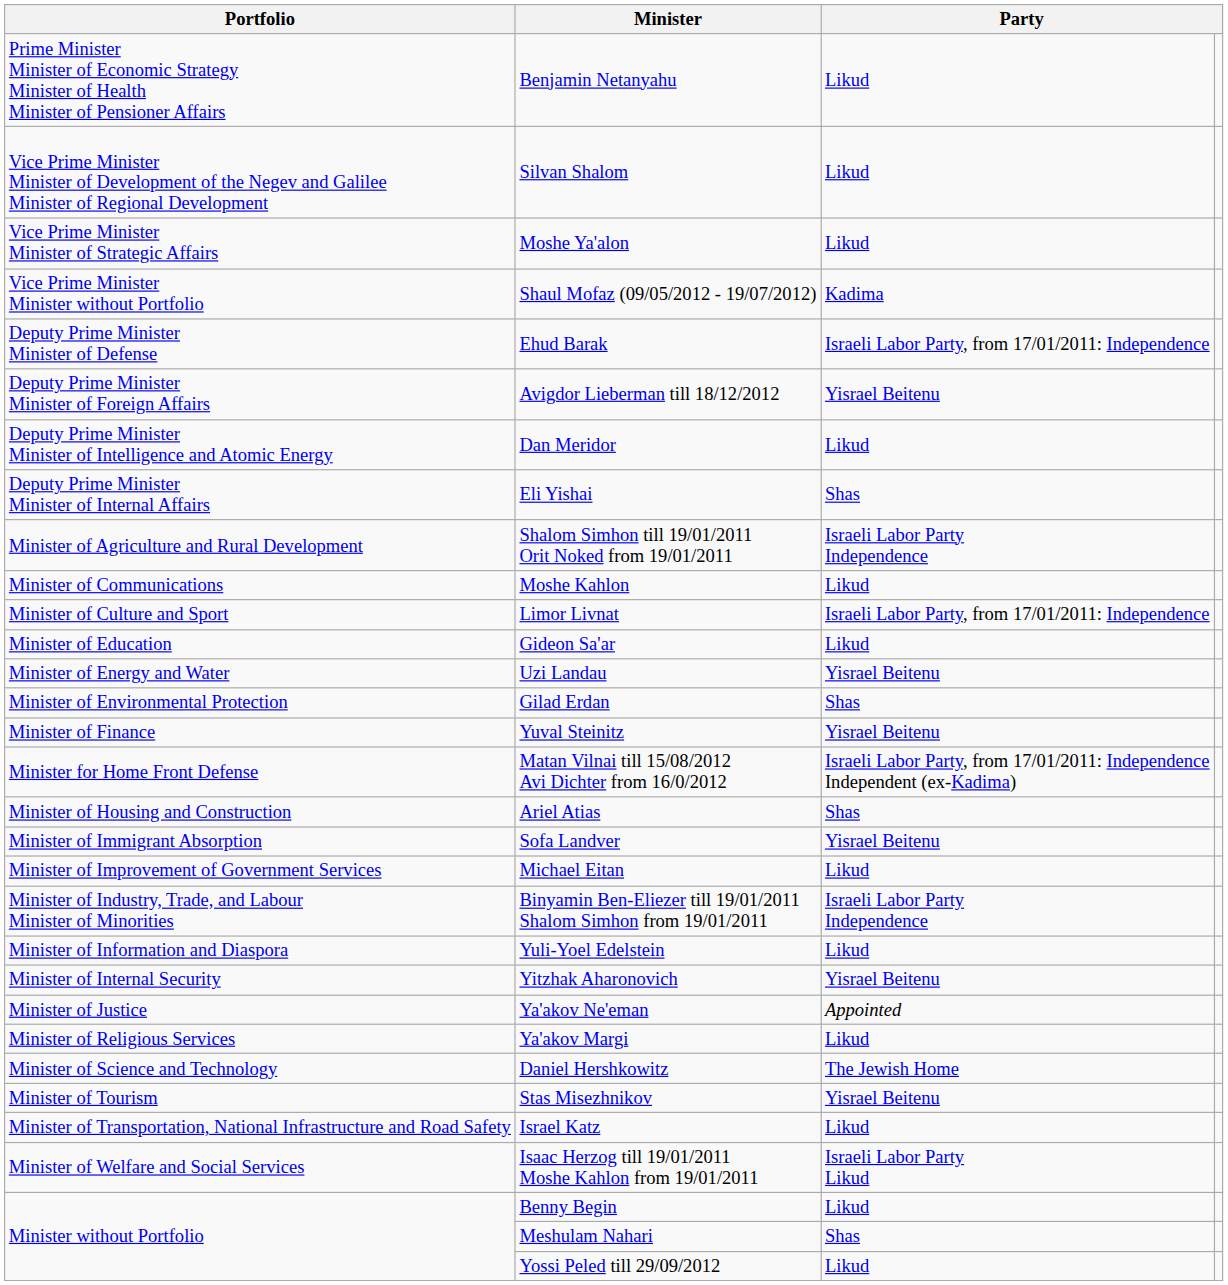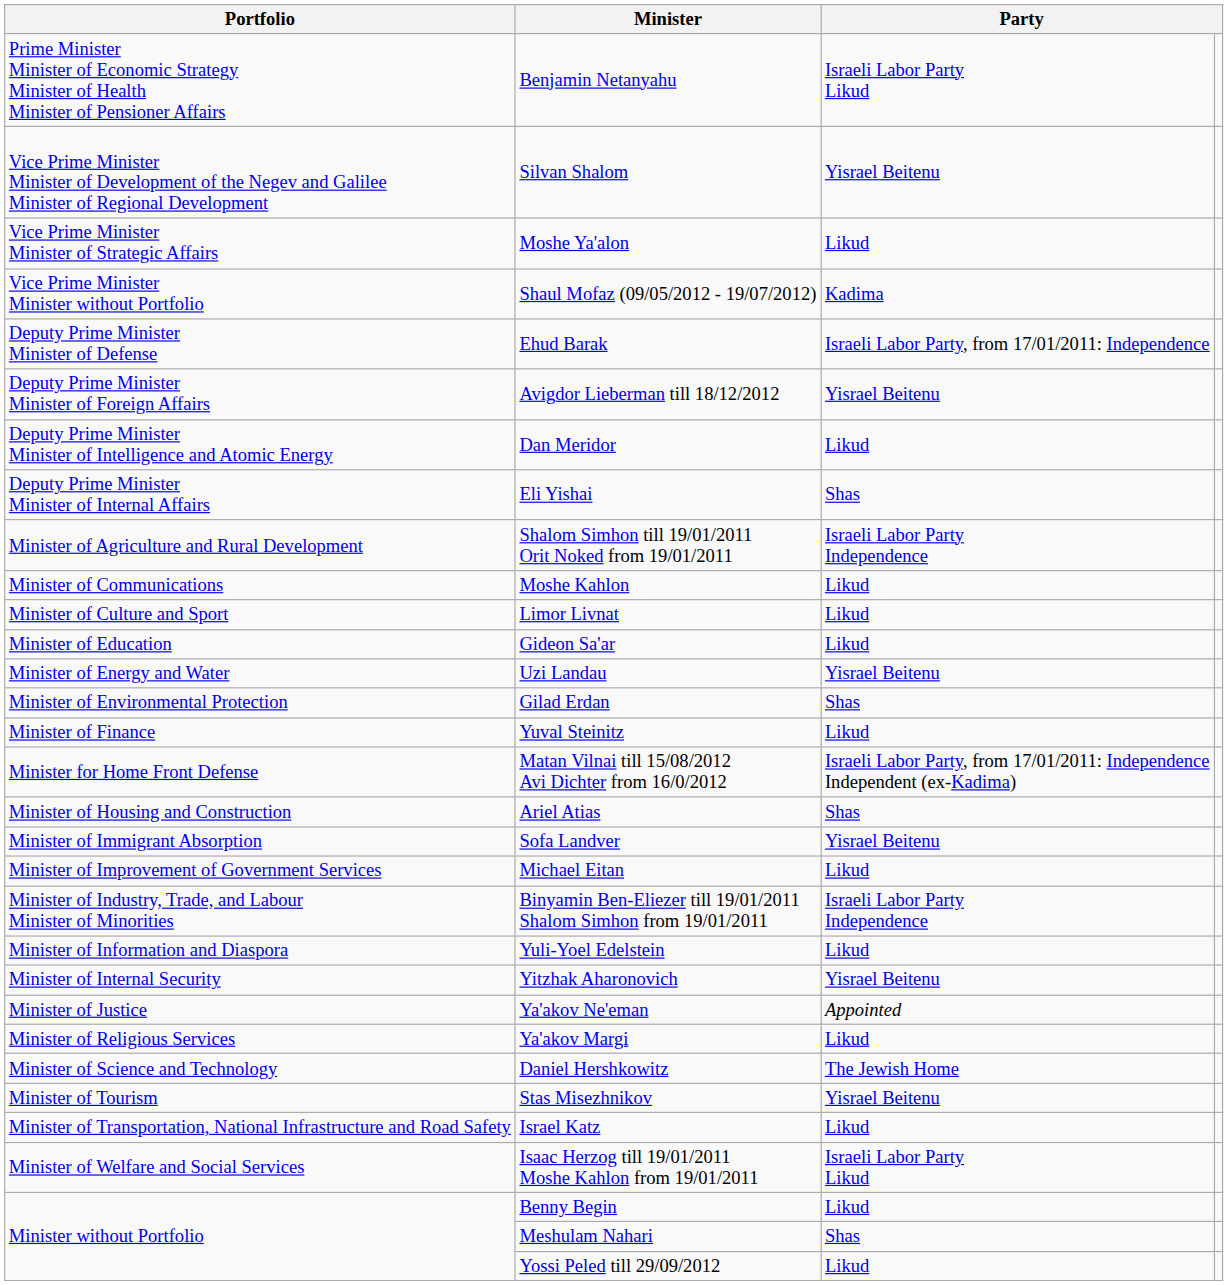(847, 79) Likud -> (895, 79) Israeli Labor Party Likud
(847, 172) Likud -> (882, 172) Yisrael Beitenu
(1017, 614) Israeli Labor Party, from 17/01/2011: Independence -> (847, 614) Likud
(882, 732) Yisrael Beitenu -> (847, 732) Likud
